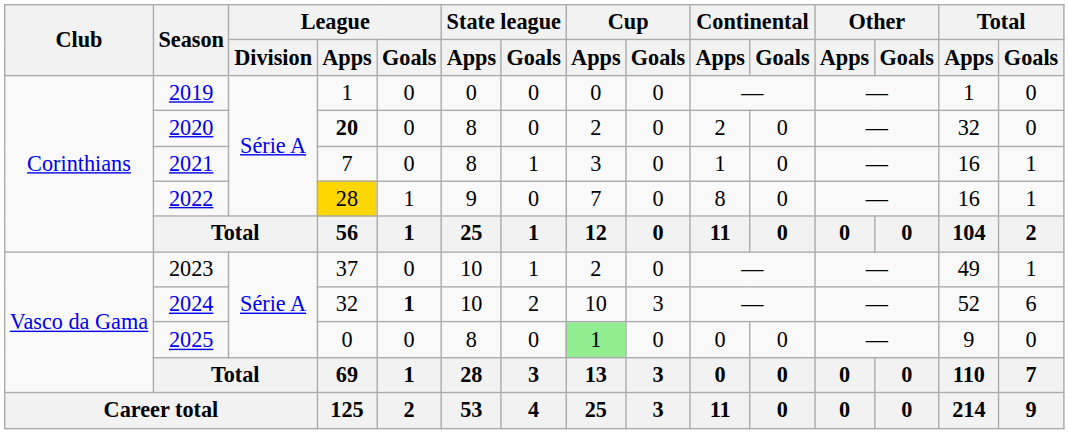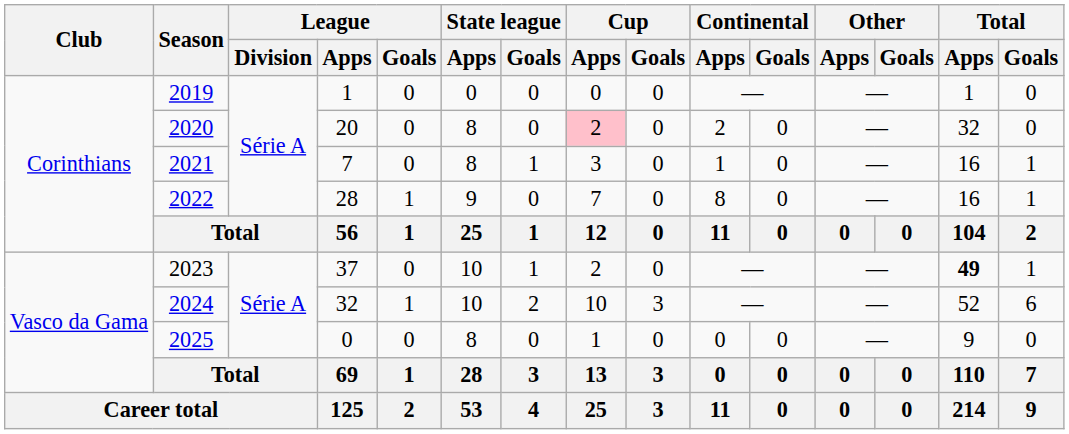(347, 127) bold -> (347, 127) normal
(596, 127) no background -> (596, 127) pink background
(347, 198) gold background -> (347, 198) no background
(969, 269) normal -> (969, 269) bold
(409, 304) bold -> (409, 304) normal
(596, 339) lightgreen background -> (596, 339) no background
